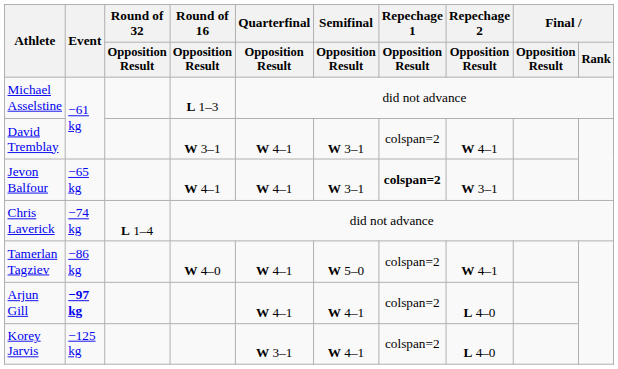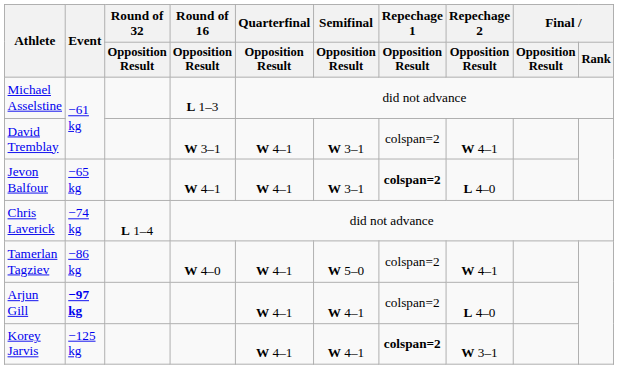(479, 189) W 3–1 -> (479, 189) L 4–0
(274, 353) W 3–1 -> (274, 353) W 4–1
(412, 344) normal -> (412, 344) bold
(479, 353) L 4–0 -> (479, 353) W 3–1
